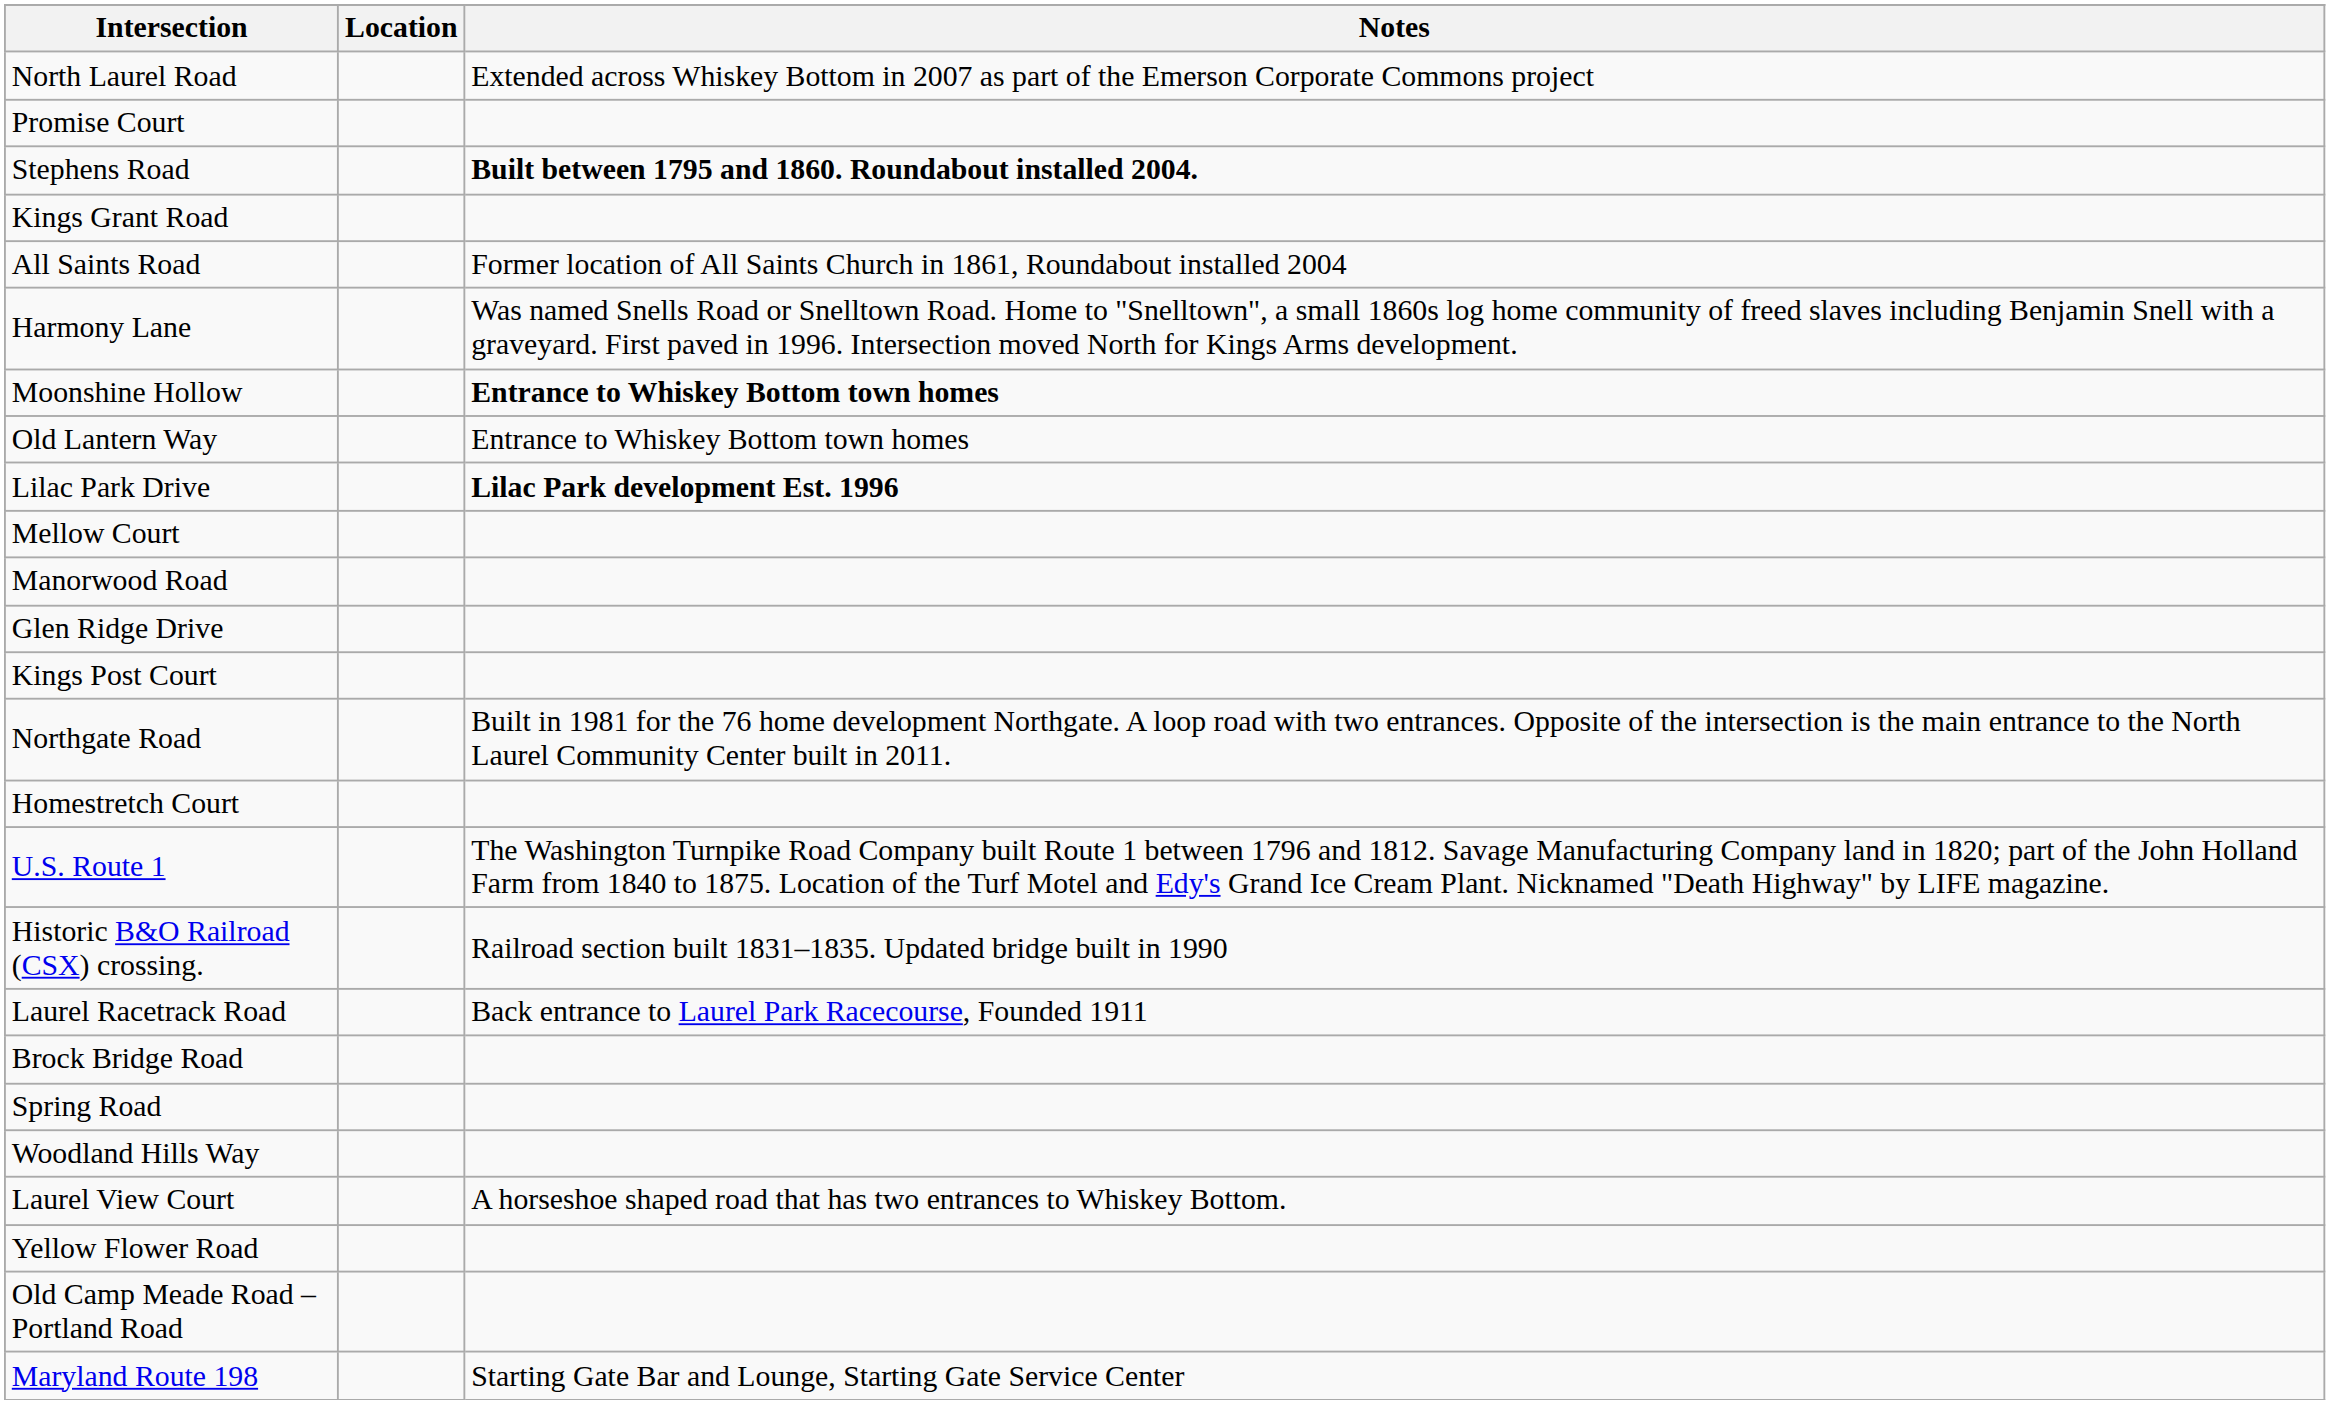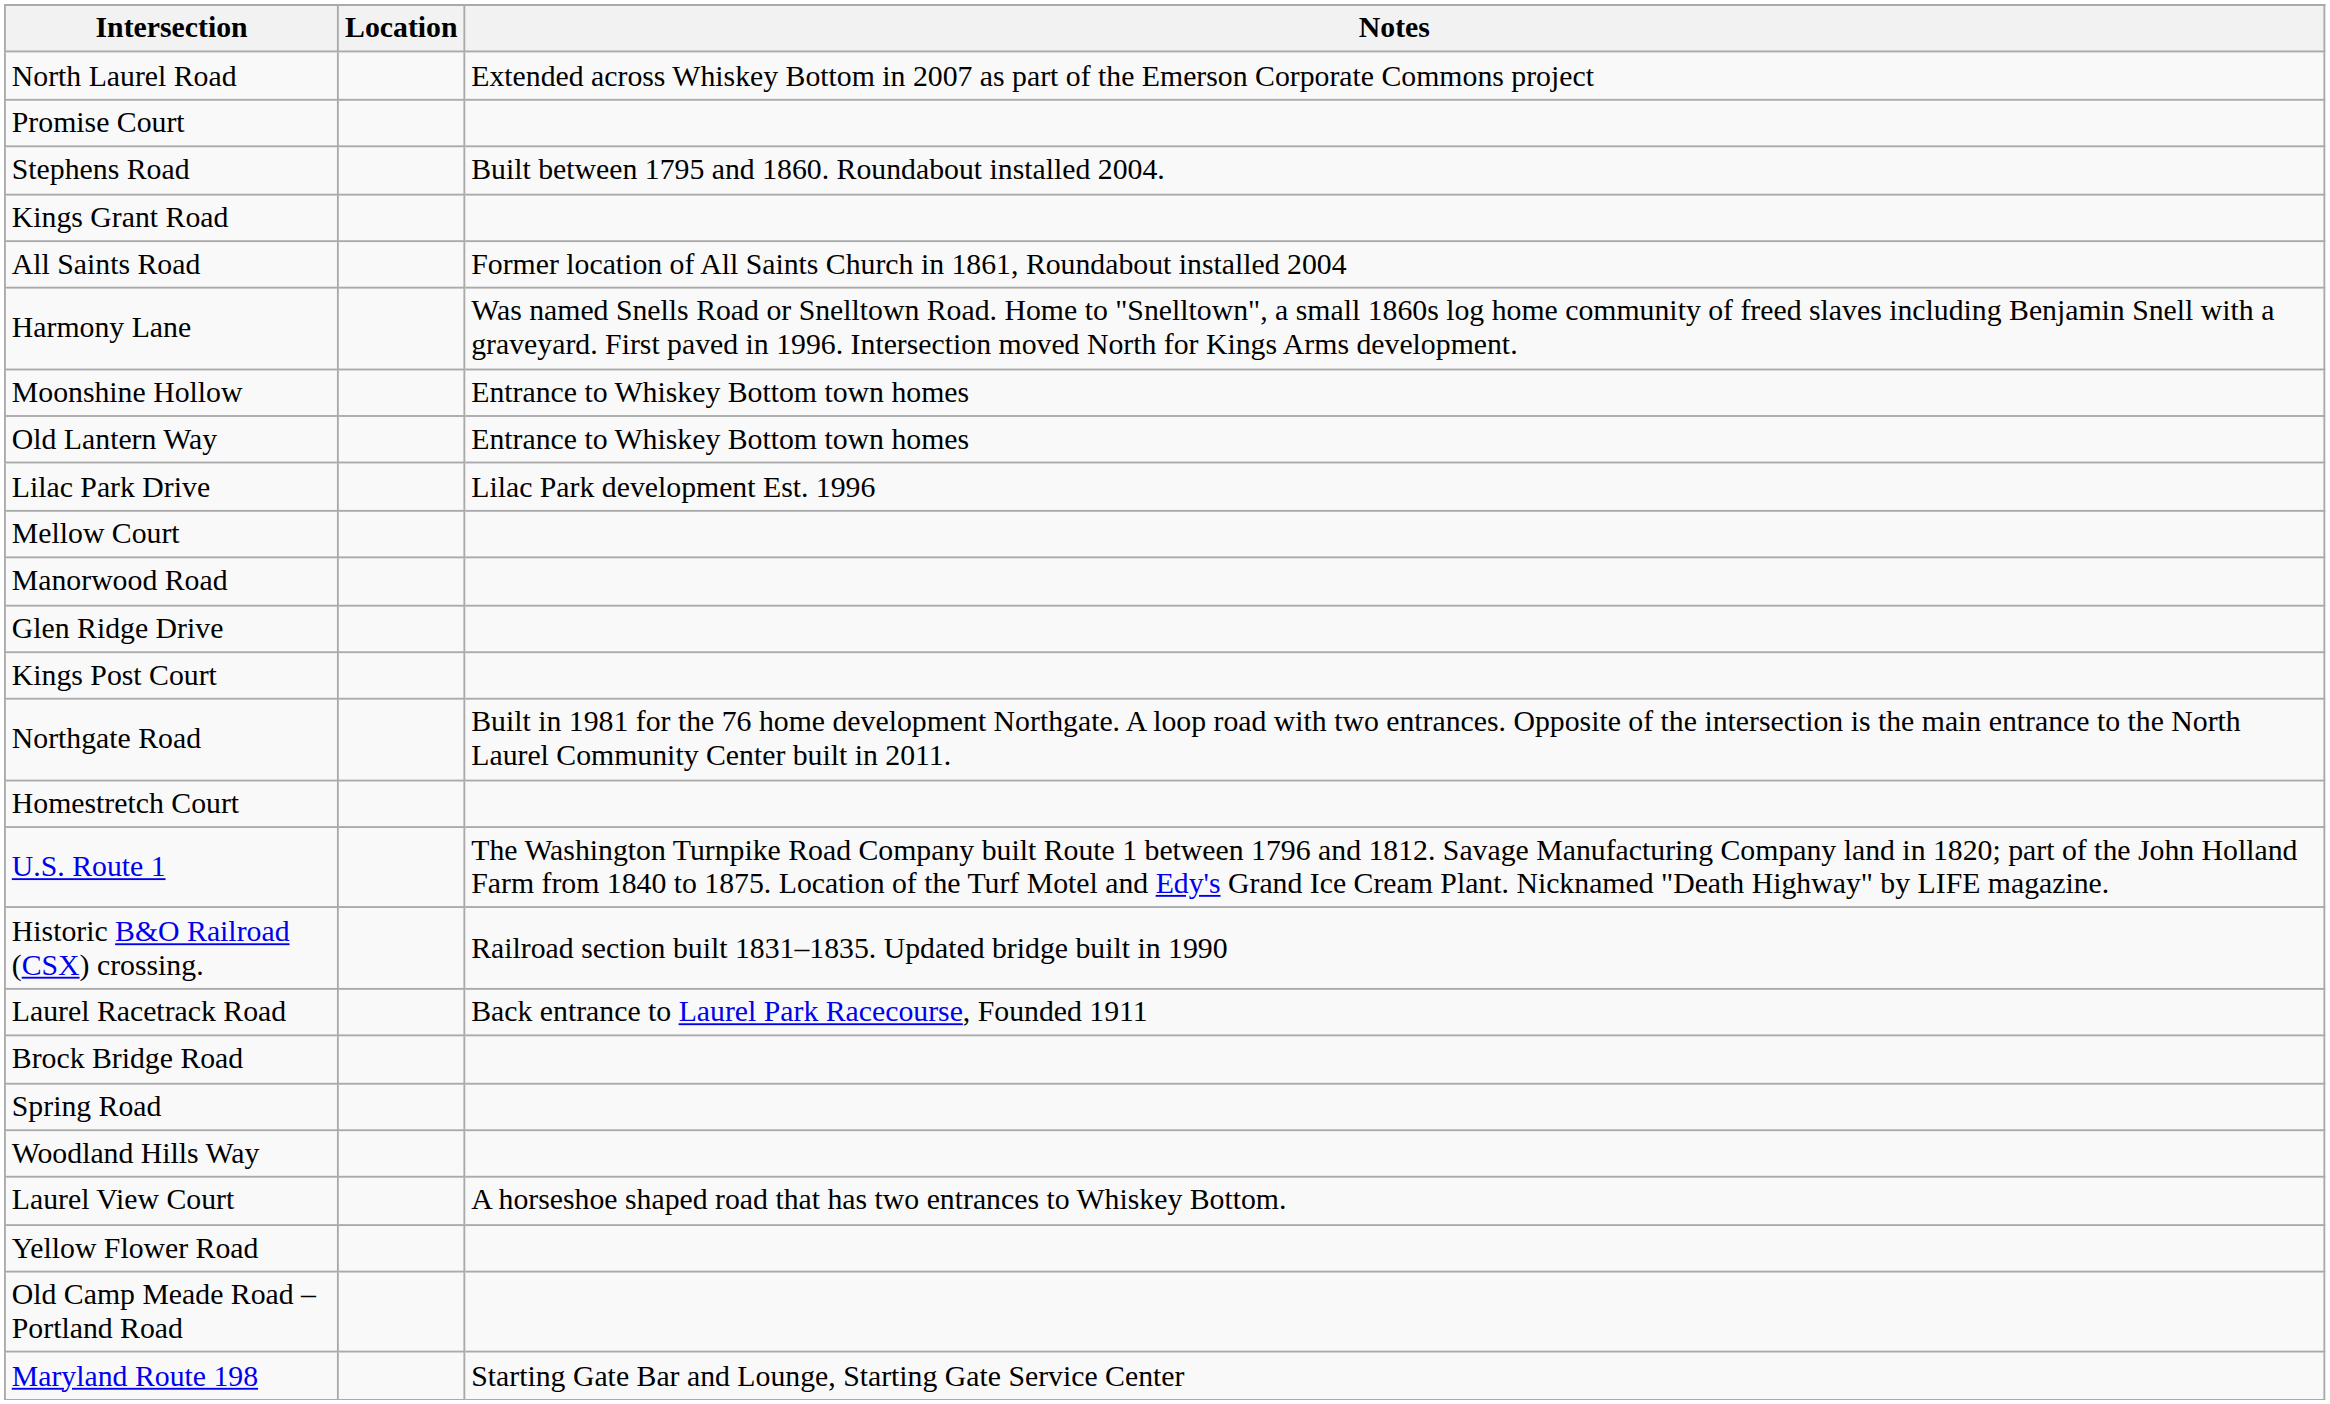(835, 169) bold -> (818, 169) normal
(735, 391) bold -> (720, 391) normal
(685, 486) bold -> (673, 486) normal
